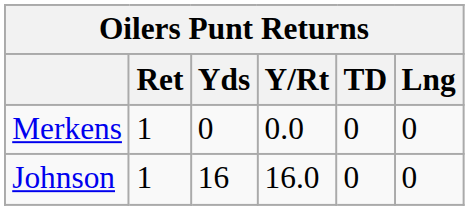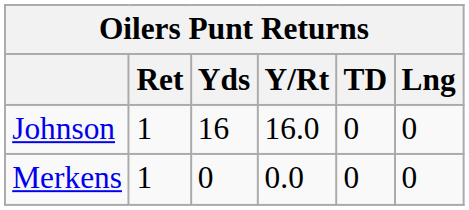rows swapped: (64, 178) <-> (67, 128)
